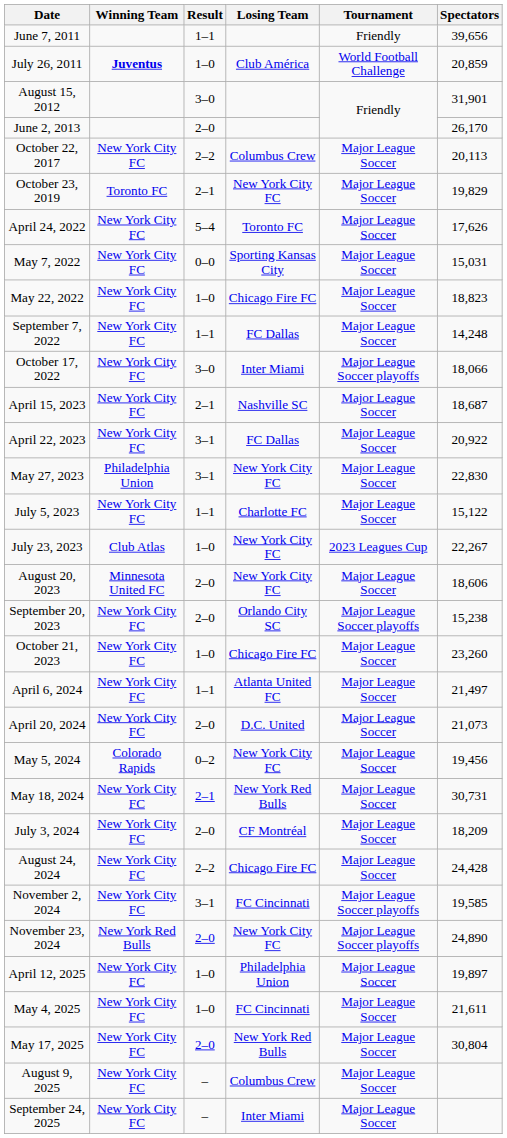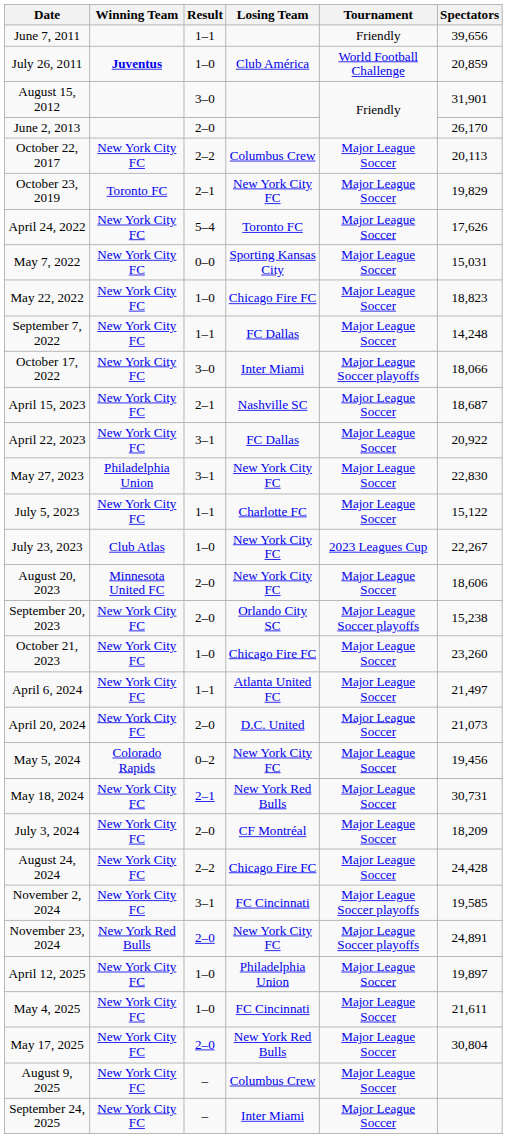(470, 938) 24,890 -> (470, 938) 24,891
